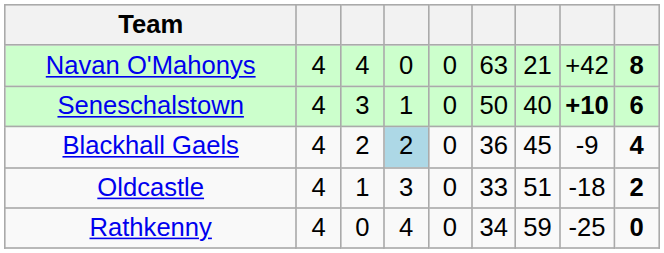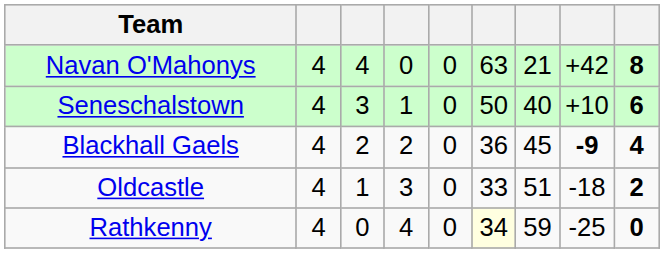(587, 106) bold -> (587, 106) normal
(406, 146) lightblue background -> (406, 146) no background
(587, 146) normal -> (587, 146) bold
(494, 227) no background -> (494, 227) lightyellow background
